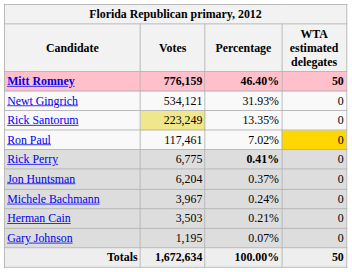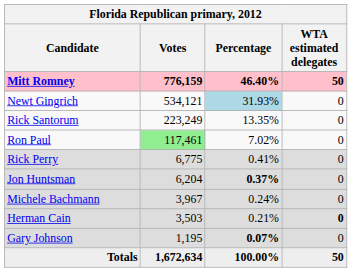(261, 101) no background -> (261, 101) lightblue background
(183, 120) khaki background -> (183, 120) no background
(183, 140) no background -> (183, 140) lightgreen background
(341, 140) gold background -> (341, 140) no background
(263, 159) bold -> (264, 159) normal
(264, 179) normal -> (263, 179) bold
(341, 218) normal -> (341, 218) bold
(264, 238) normal -> (263, 238) bold
